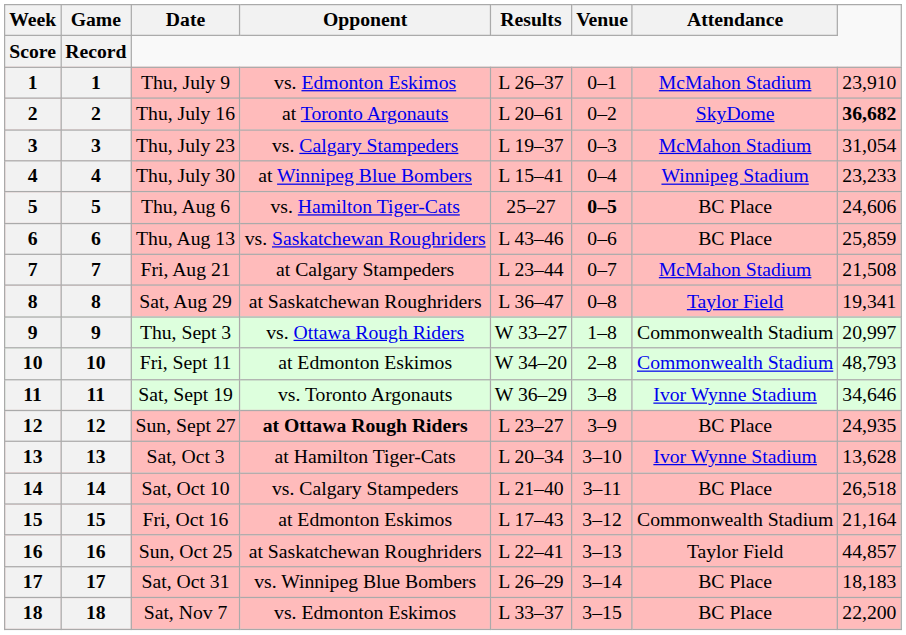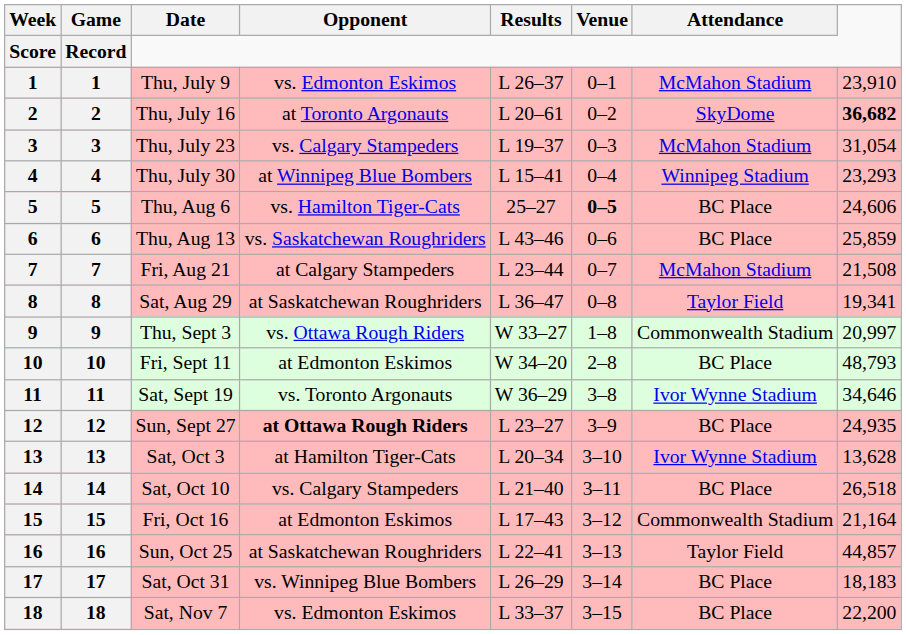(869, 176) 23,233 -> (869, 176) 23,293
(735, 363) Commonwealth Stadium -> (735, 363) BC Place
